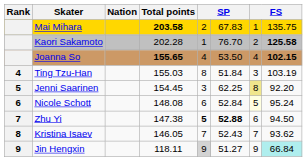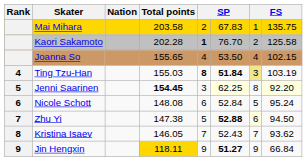(168, 27) bold -> (168, 27) normal
(204, 42) normal -> (204, 42) bold
(282, 42) bold -> (282, 42) normal
(168, 57) bold -> (168, 57) normal
(282, 57) bold -> (282, 57) normal
(204, 73) normal -> (204, 73) bold
(230, 73) normal -> (230, 73) bold
(256, 73) no background -> (256, 73) khaki background
(168, 88) normal -> (168, 88) bold
(230, 88) no background -> (230, 88) lightyellow background
(256, 88) khaki background -> (256, 88) no background
(282, 88) no background -> (282, 88) lightyellow background
(256, 103) lightyellow background -> (256, 103) no background
(204, 118) bold -> (204, 118) normal
(256, 118) no background -> (256, 118) lightyellow background
(168, 149) no background -> (168, 149) gold background
(204, 149) lightgrey background -> (204, 149) no background
(230, 149) normal -> (230, 149) bold
(282, 149) paleturquoise background -> (282, 149) no background
